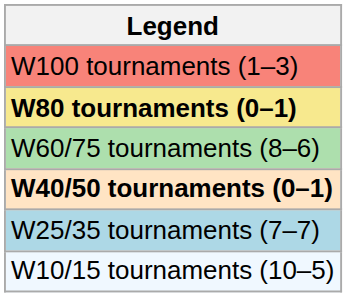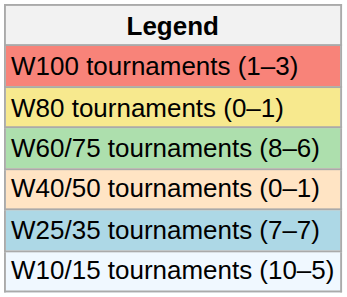(154, 107) bold -> (147, 107) normal
(172, 189) bold -> (166, 189) normal
